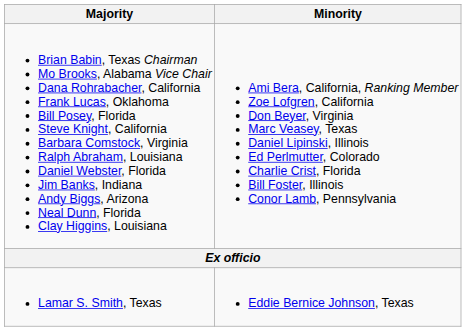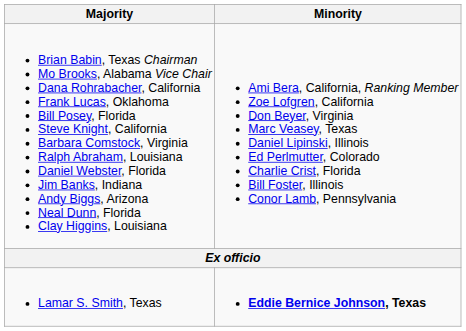(338, 304) normal -> (338, 304) bold
